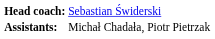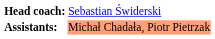(139, 27) no background -> (139, 27) lightsalmon background
